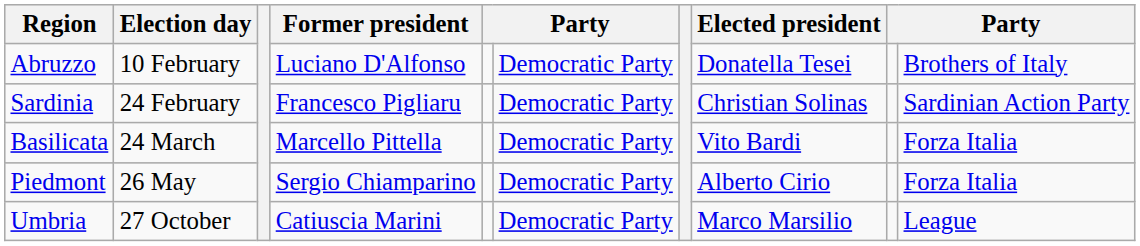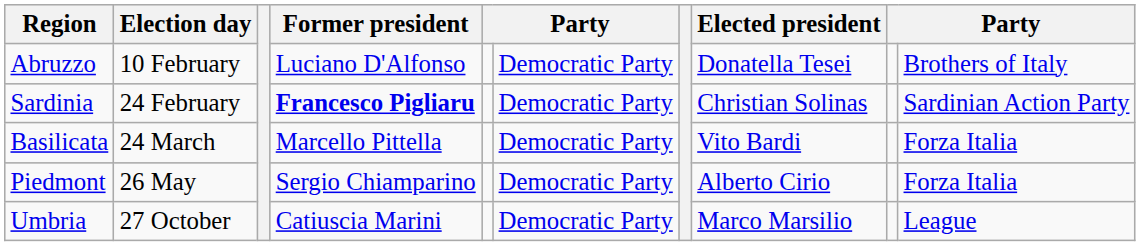(368, 102) normal -> (375, 102) bold
